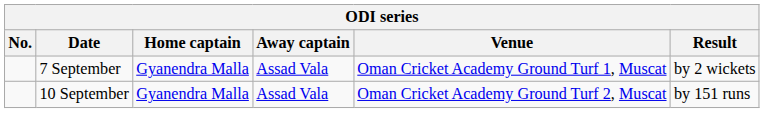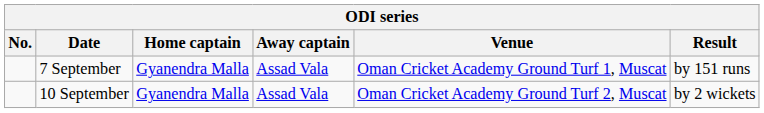(715, 68) by 2 wickets -> (712, 68) by 151 runs
(712, 94) by 151 runs -> (715, 94) by 2 wickets
